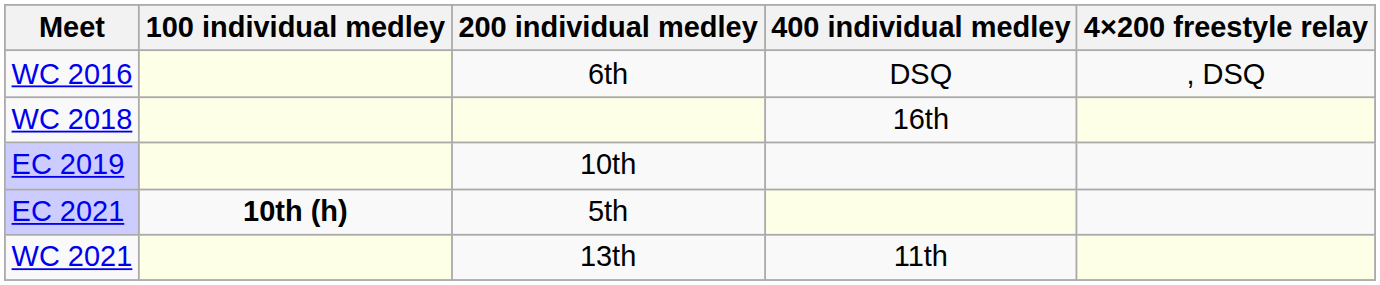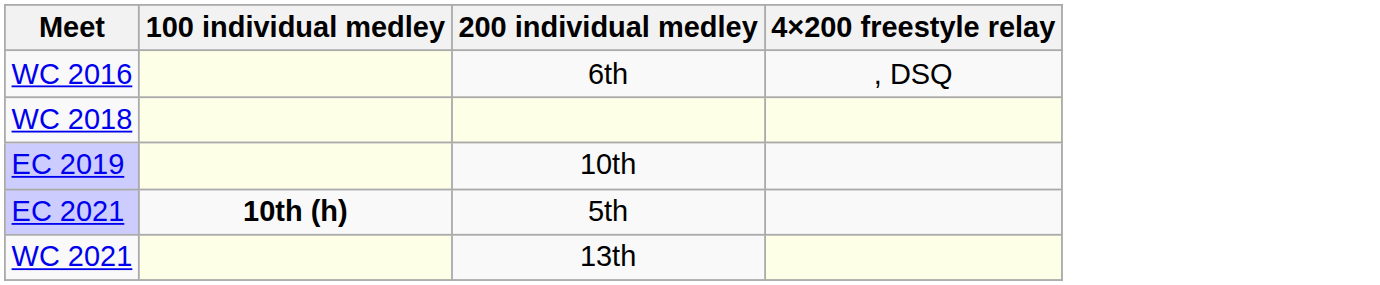- column: (921, 27)
